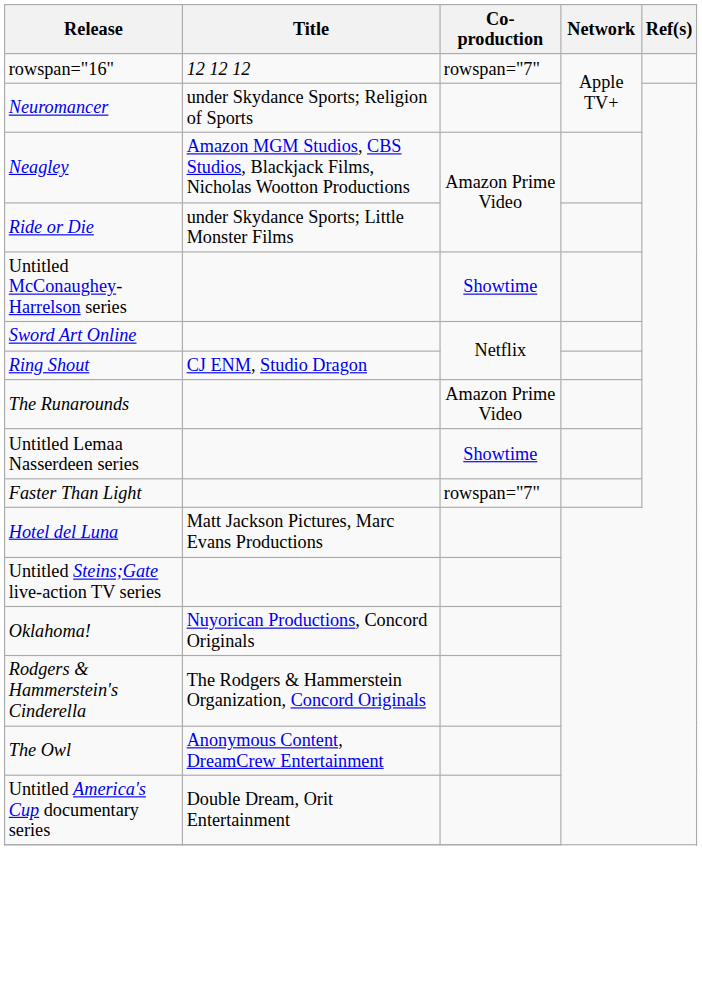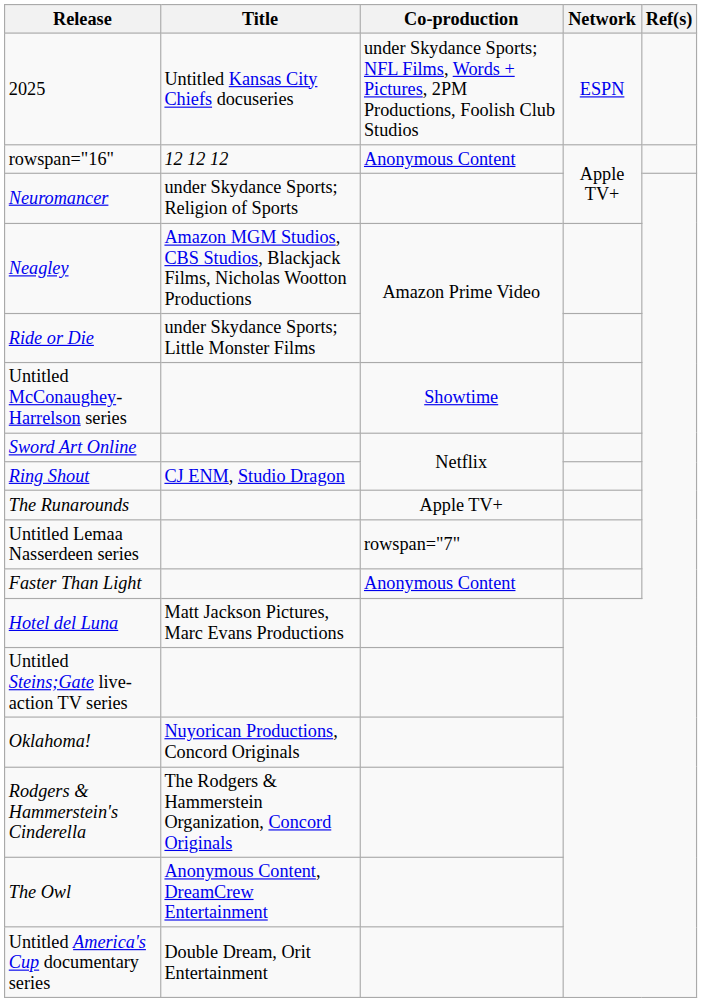+ row: (27, 88)
(492, 68) rowspan="7" -> (440, 158) Anonymous Content
(500, 404) Amazon Prime Video -> (461, 505) Apple TV+
(500, 453) Showtime -> (412, 544) rowspan="7"
(492, 492) rowspan="7" -> (440, 583) Anonymous Content
